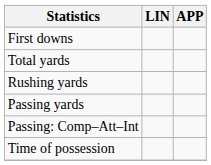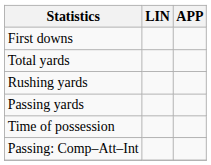rows swapped: (73, 126) <-> (61, 148)
